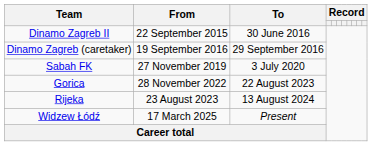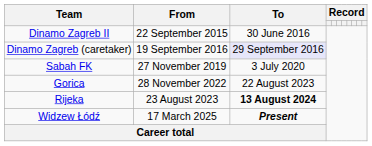(278, 50) no background -> (278, 50) lavender background
(278, 100) normal -> (278, 100) bold
(278, 116) normal -> (278, 116) bold
